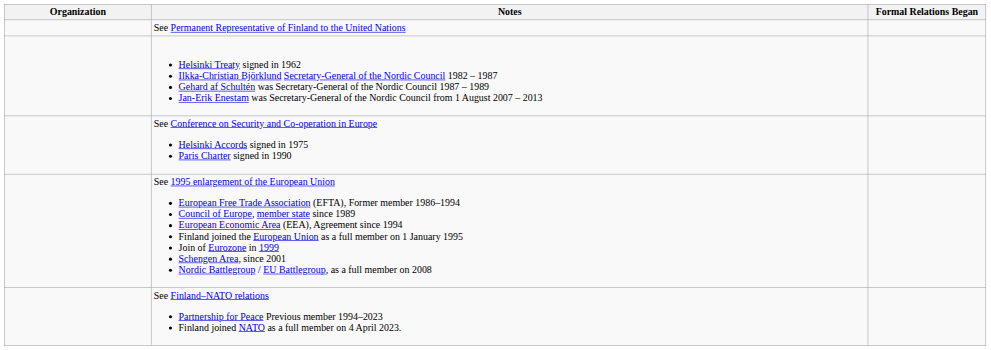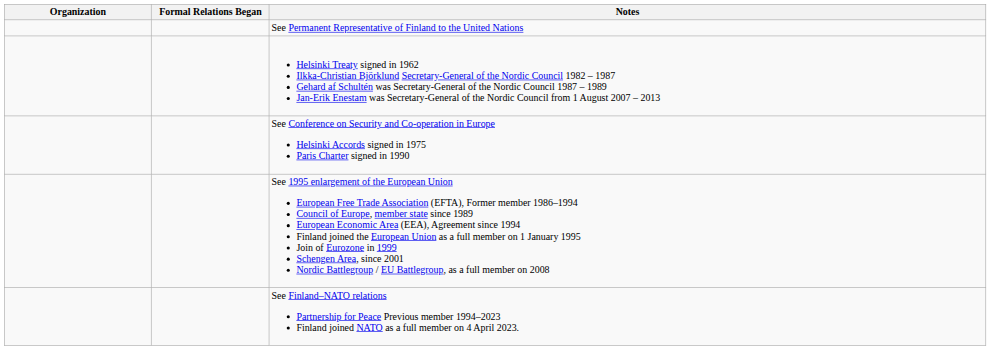columns swapped: (927, 12) <-> (510, 12)
